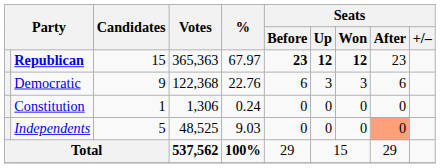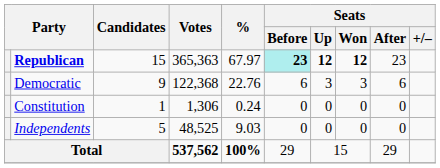(300, 60) no background -> (300, 60) paleturquoise background
(403, 128) lightsalmon background -> (403, 128) no background
